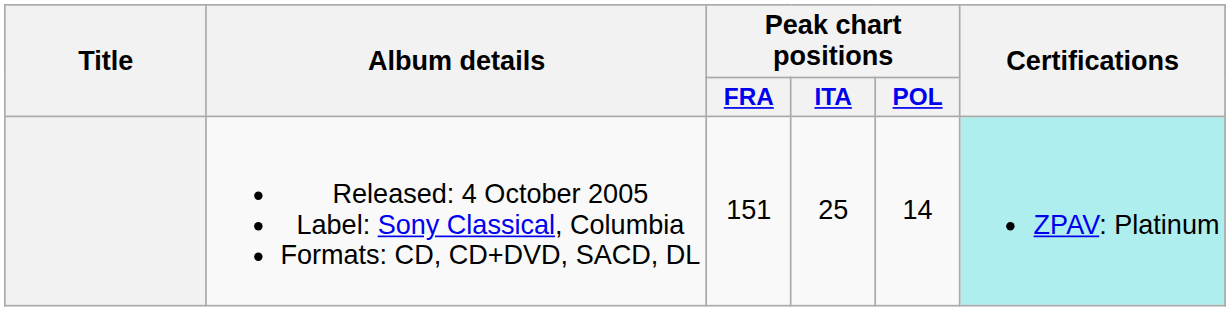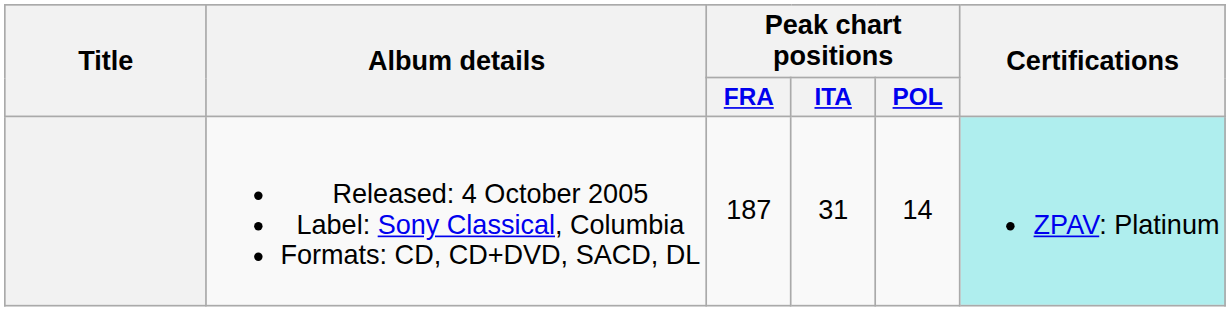(749, 210) 151 -> (749, 210) 187
(833, 210) 25 -> (833, 210) 31
